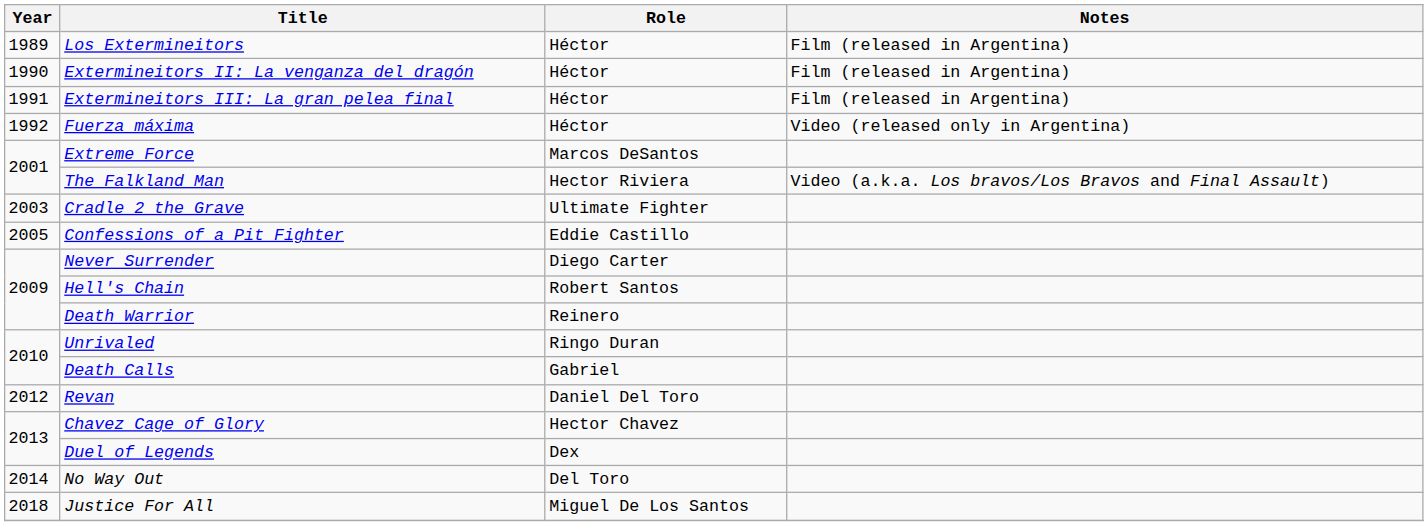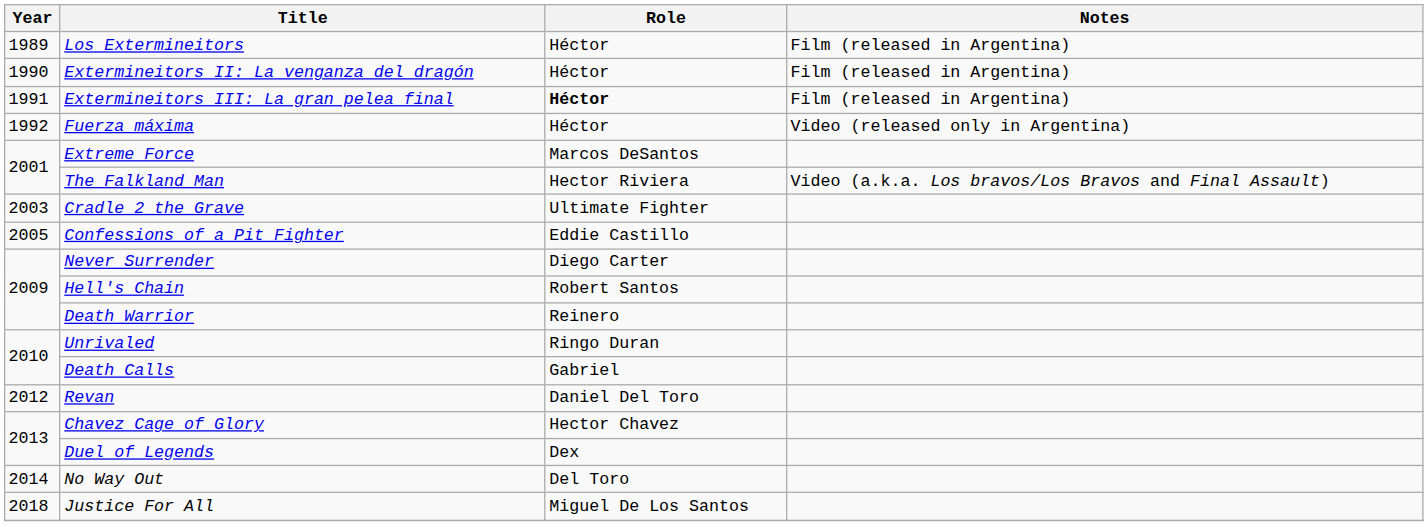(579, 100) normal -> (579, 100) bold
